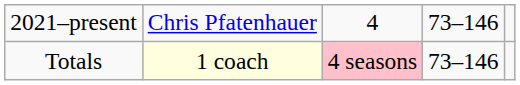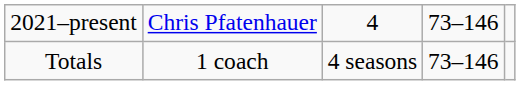(232, 60) lightyellow background -> (232, 60) no background
(372, 60) pink background -> (372, 60) no background
